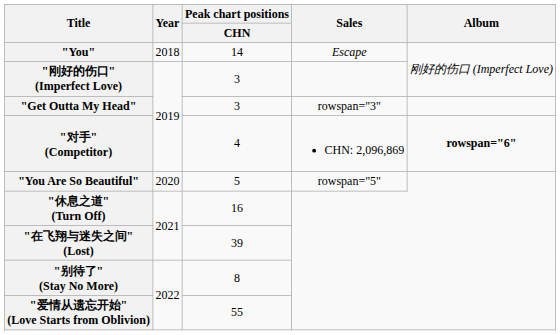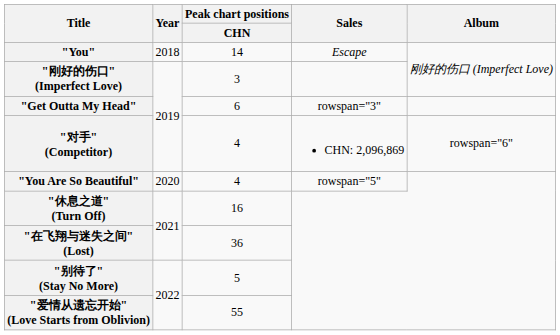(237, 105) 3 -> (237, 105) 6
(481, 143) bold -> (481, 143) normal
(237, 181) 5 -> (237, 181) 4
(237, 243) 39 -> (237, 243) 36
(237, 277) 8 -> (237, 277) 5
